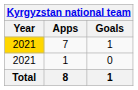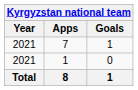(24, 45) gold background -> (24, 45) no background
